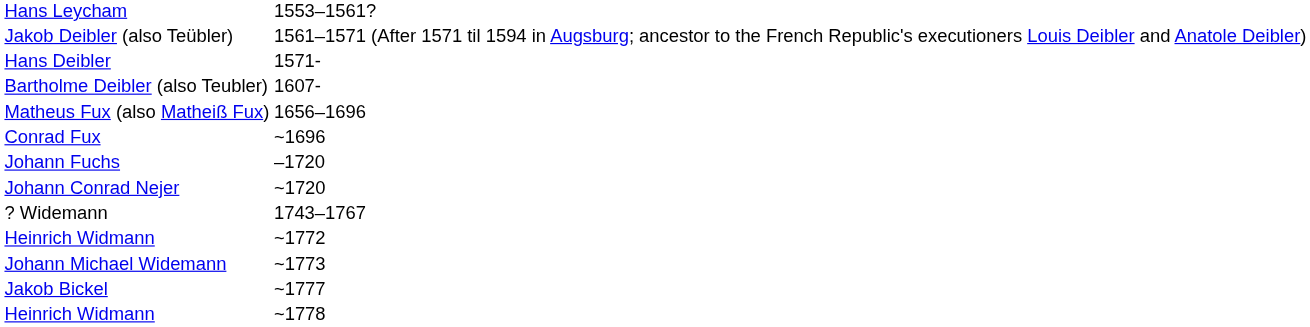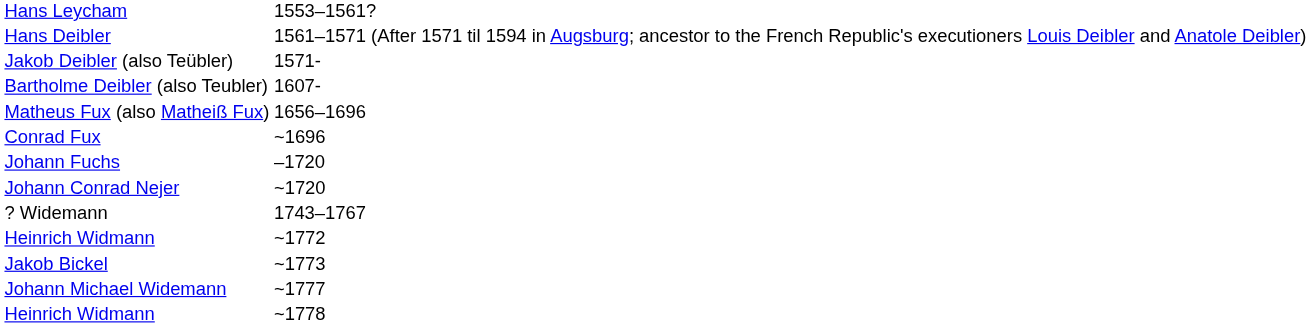(119, 36) Jakob Deibler (also Teübler) -> (58, 36) Hans Deibler
(58, 61) Hans Deibler -> (119, 61) Jakob Deibler (also Teübler)
(115, 263) Johann Michael Widemann -> (56, 263) Jakob Bickel
(56, 289) Jakob Bickel -> (115, 289) Johann Michael Widemann
